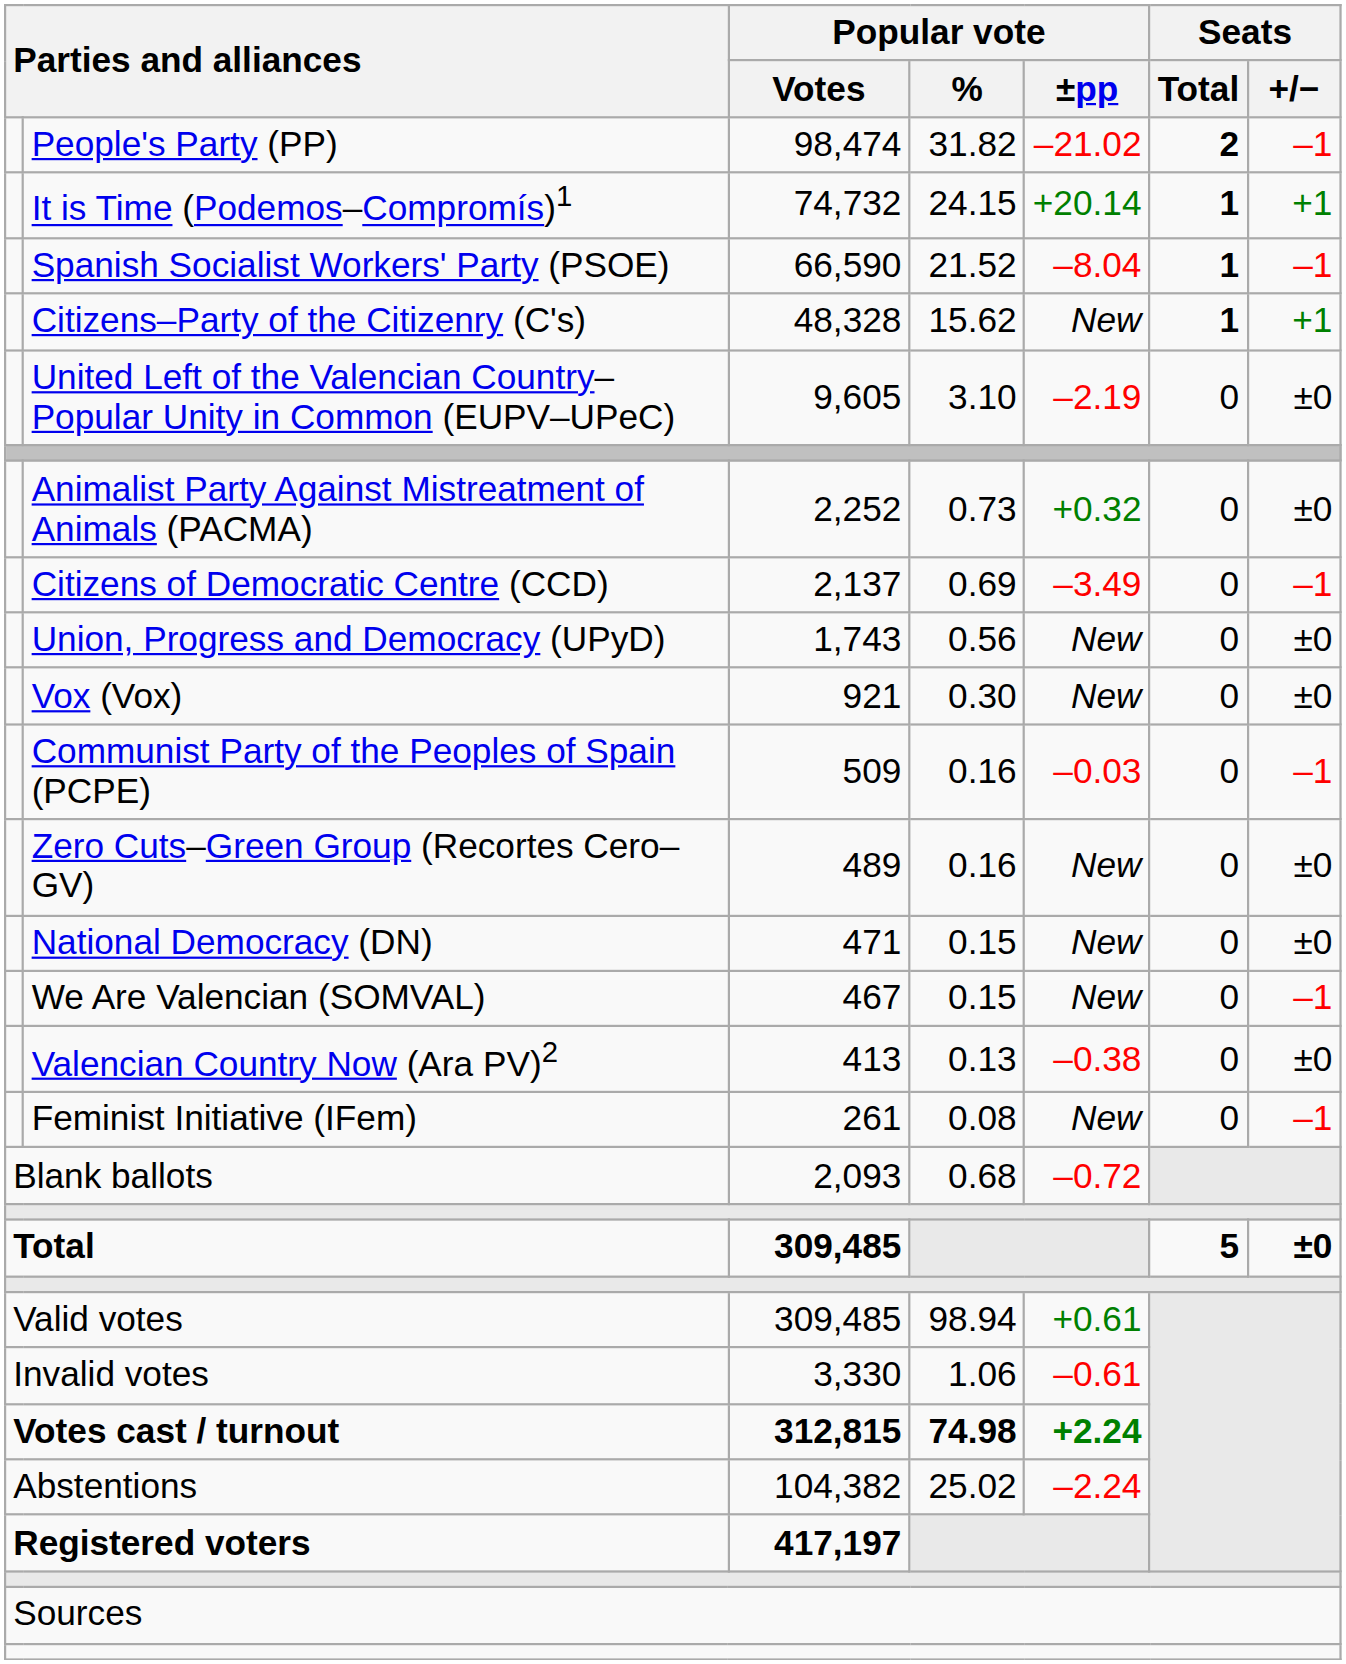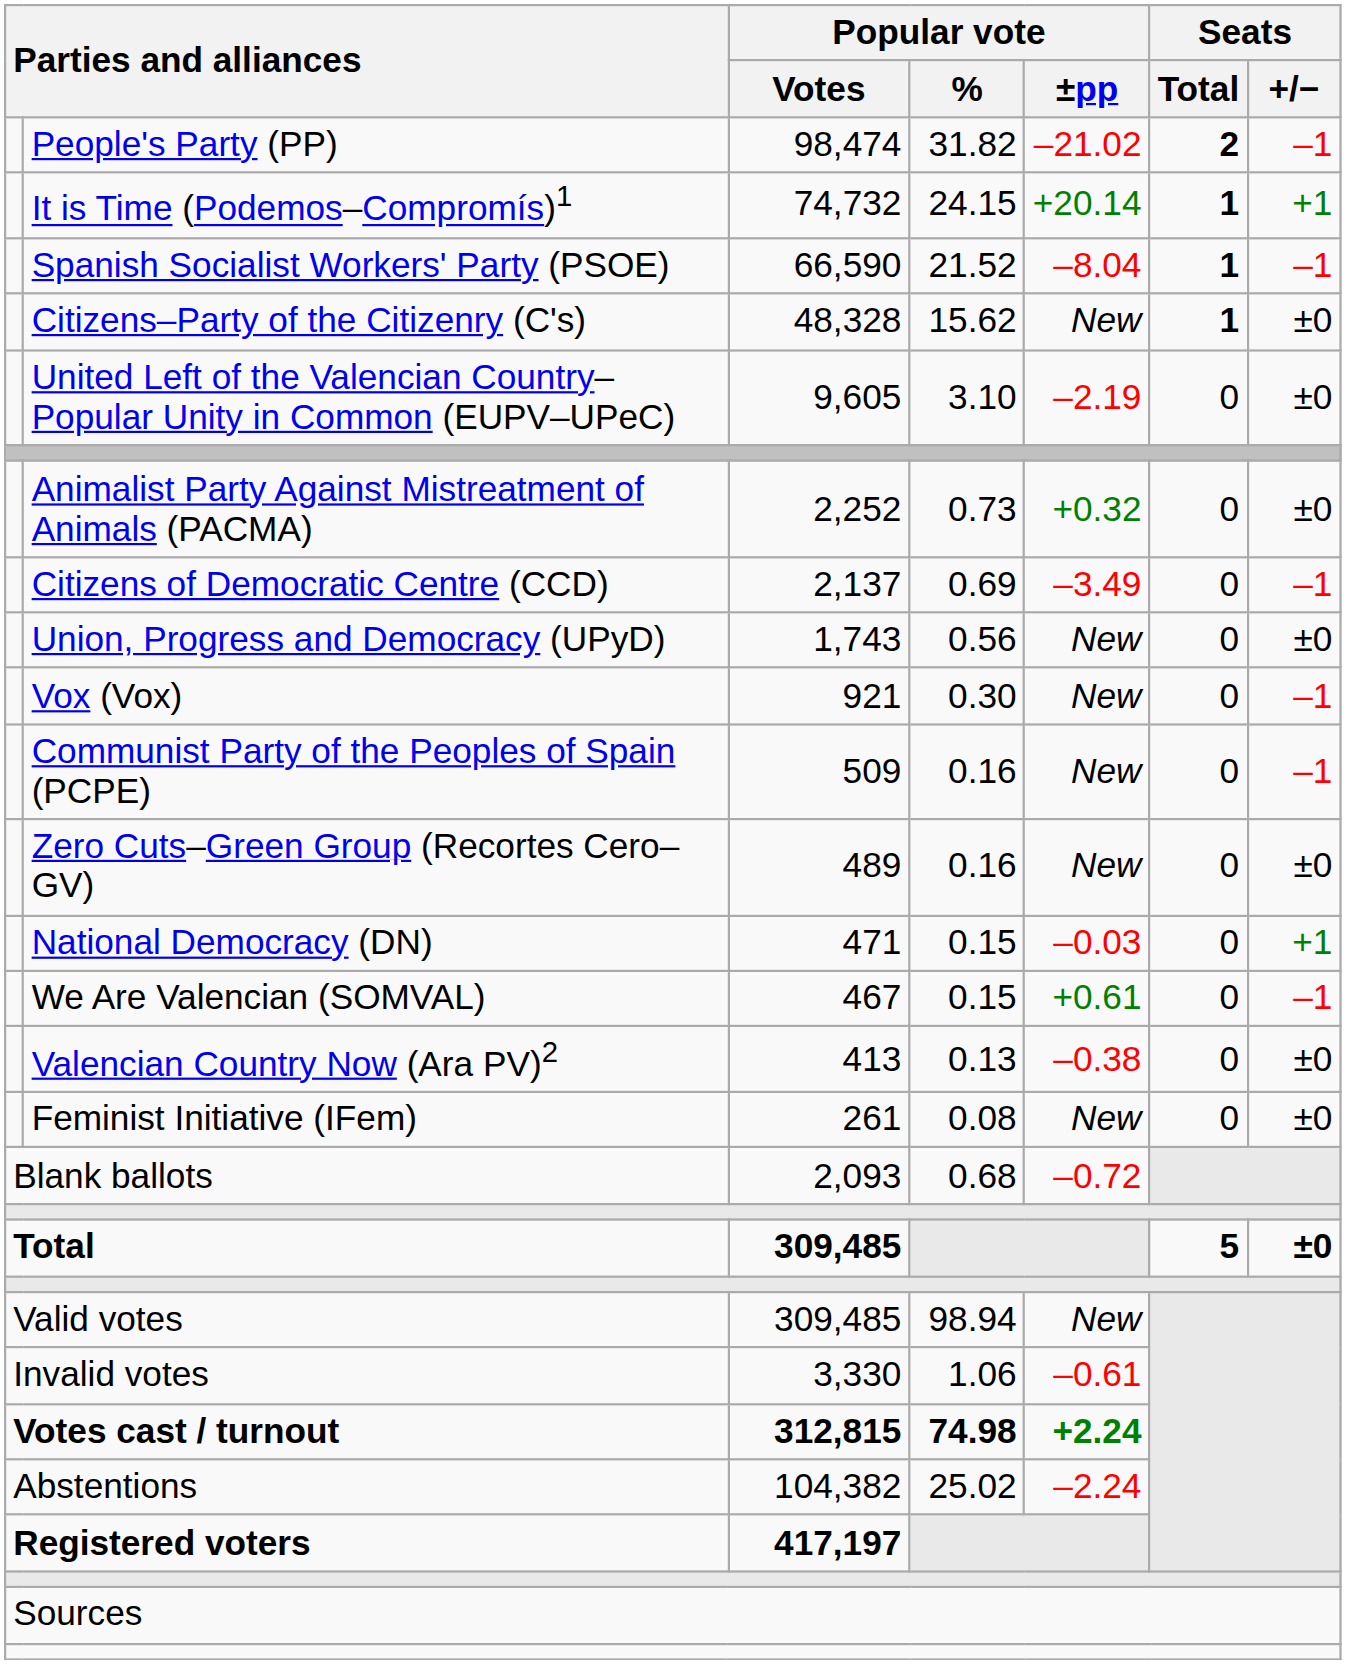(1312, 321) +1 -> (1313, 321) ±0
(1313, 695) ±0 -> (1313, 695) –1
(1097, 771) –0.03 -> (1106, 771) New
(1106, 942) New -> (1097, 942) –0.03
(1313, 942) ±0 -> (1312, 942) +1
(1106, 998) New -> (1097, 998) +0.61
(1313, 1119) –1 -> (1313, 1119) ±0
(1097, 1319) +0.61 -> (1106, 1319) New
